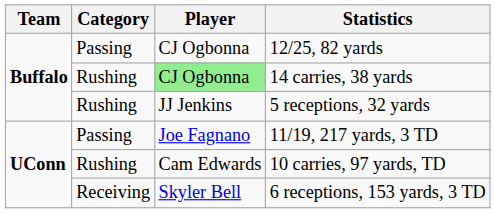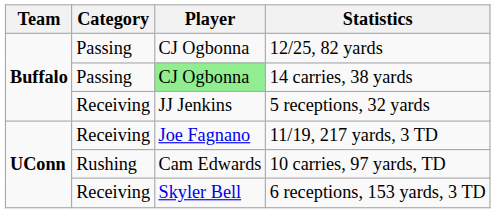(107, 77) Rushing -> (104, 77) Passing
(107, 105) Rushing -> (113, 105) Receiving
(104, 134) Passing -> (113, 134) Receiving
